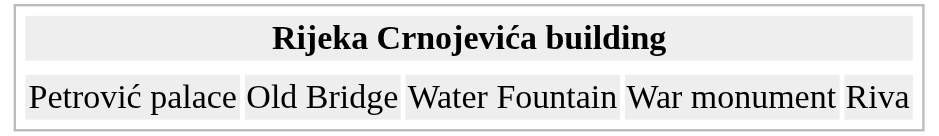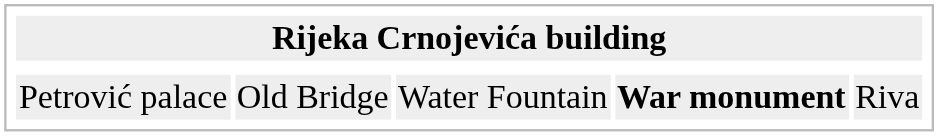(731, 96) normal -> (731, 96) bold
